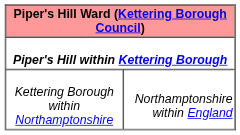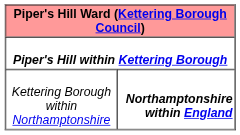(184, 106) normal -> (179, 106) bold
